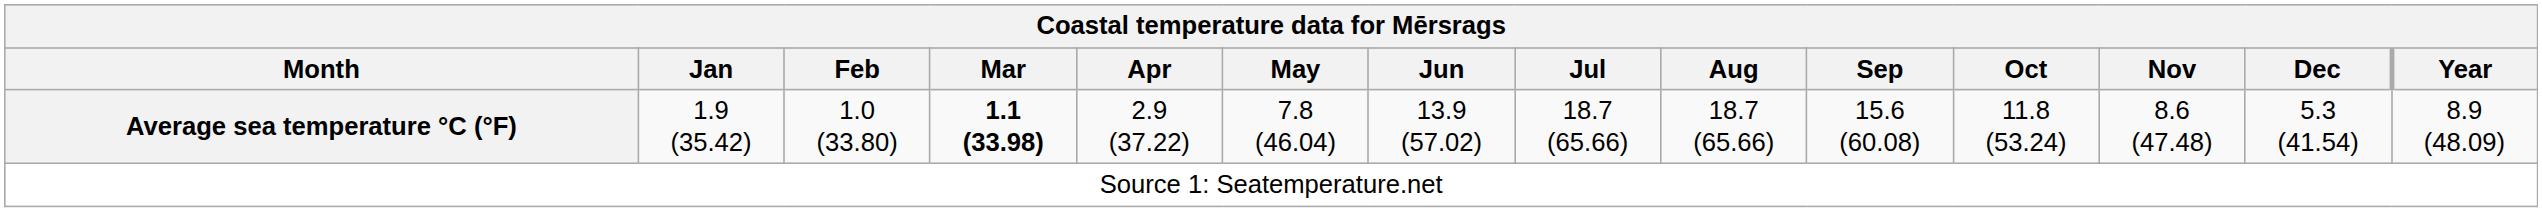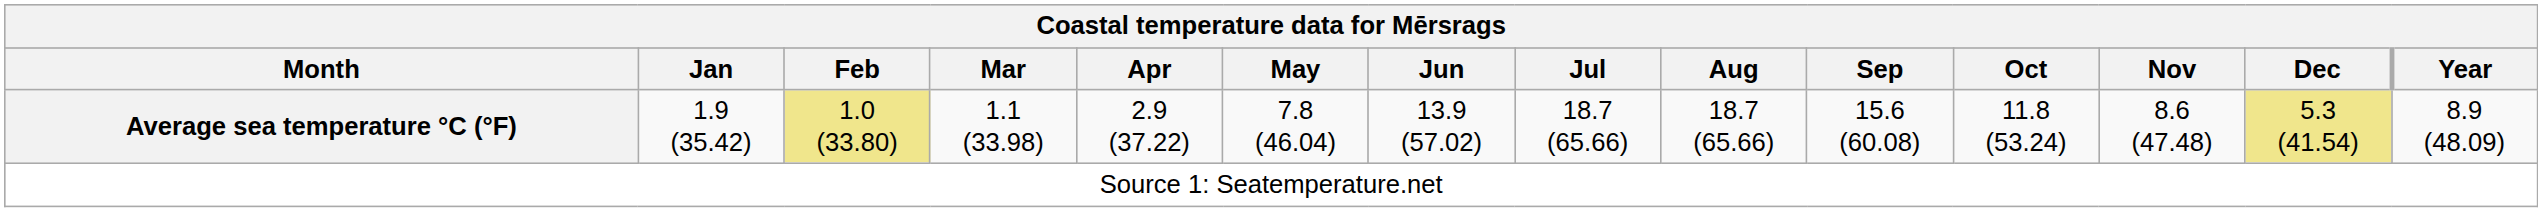(857, 126) no background -> (857, 126) khaki background
(1003, 126) bold -> (1003, 126) normal
(2318, 126) no background -> (2318, 126) khaki background
